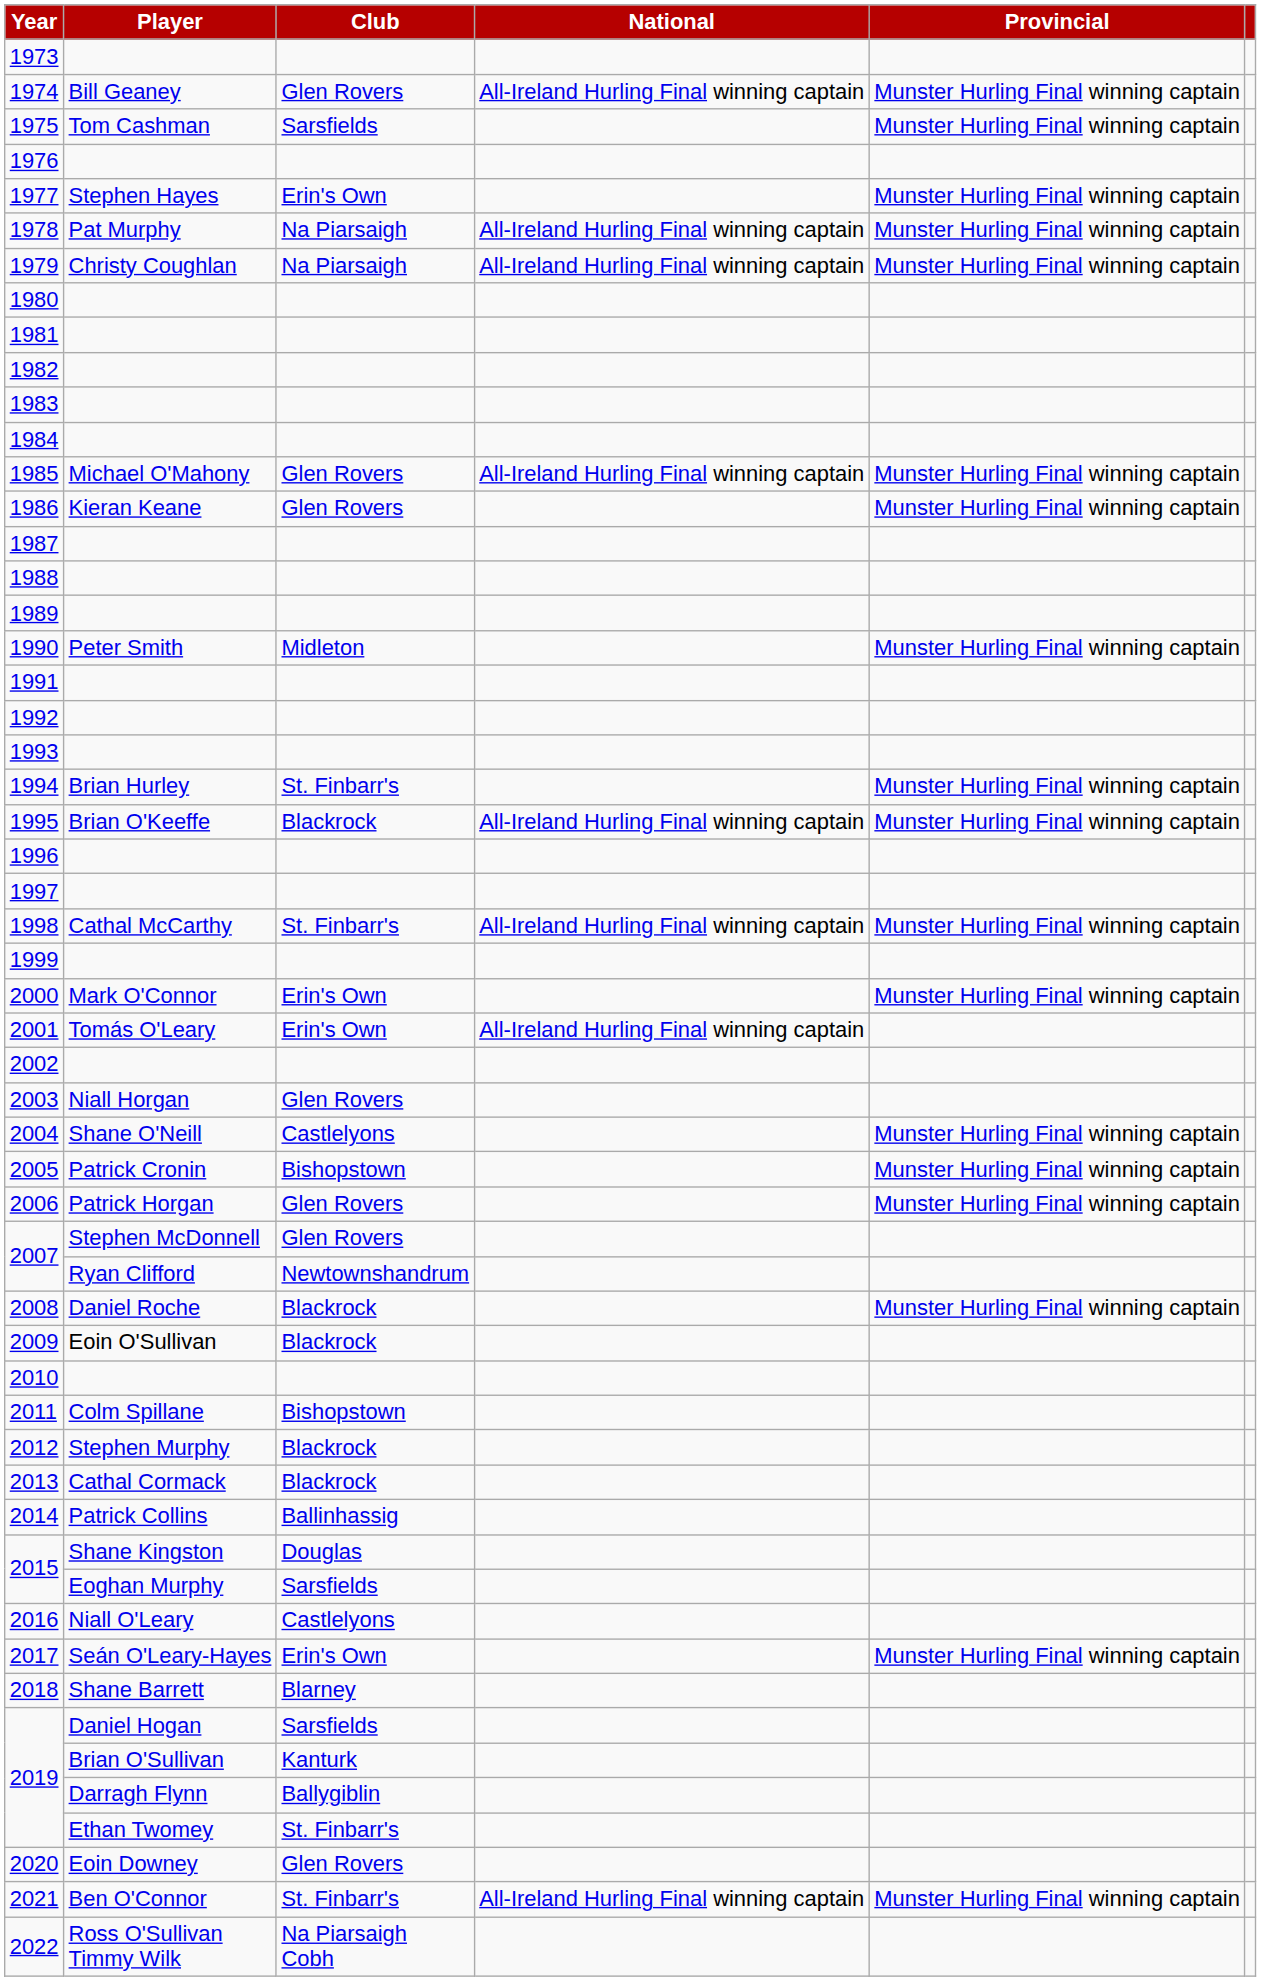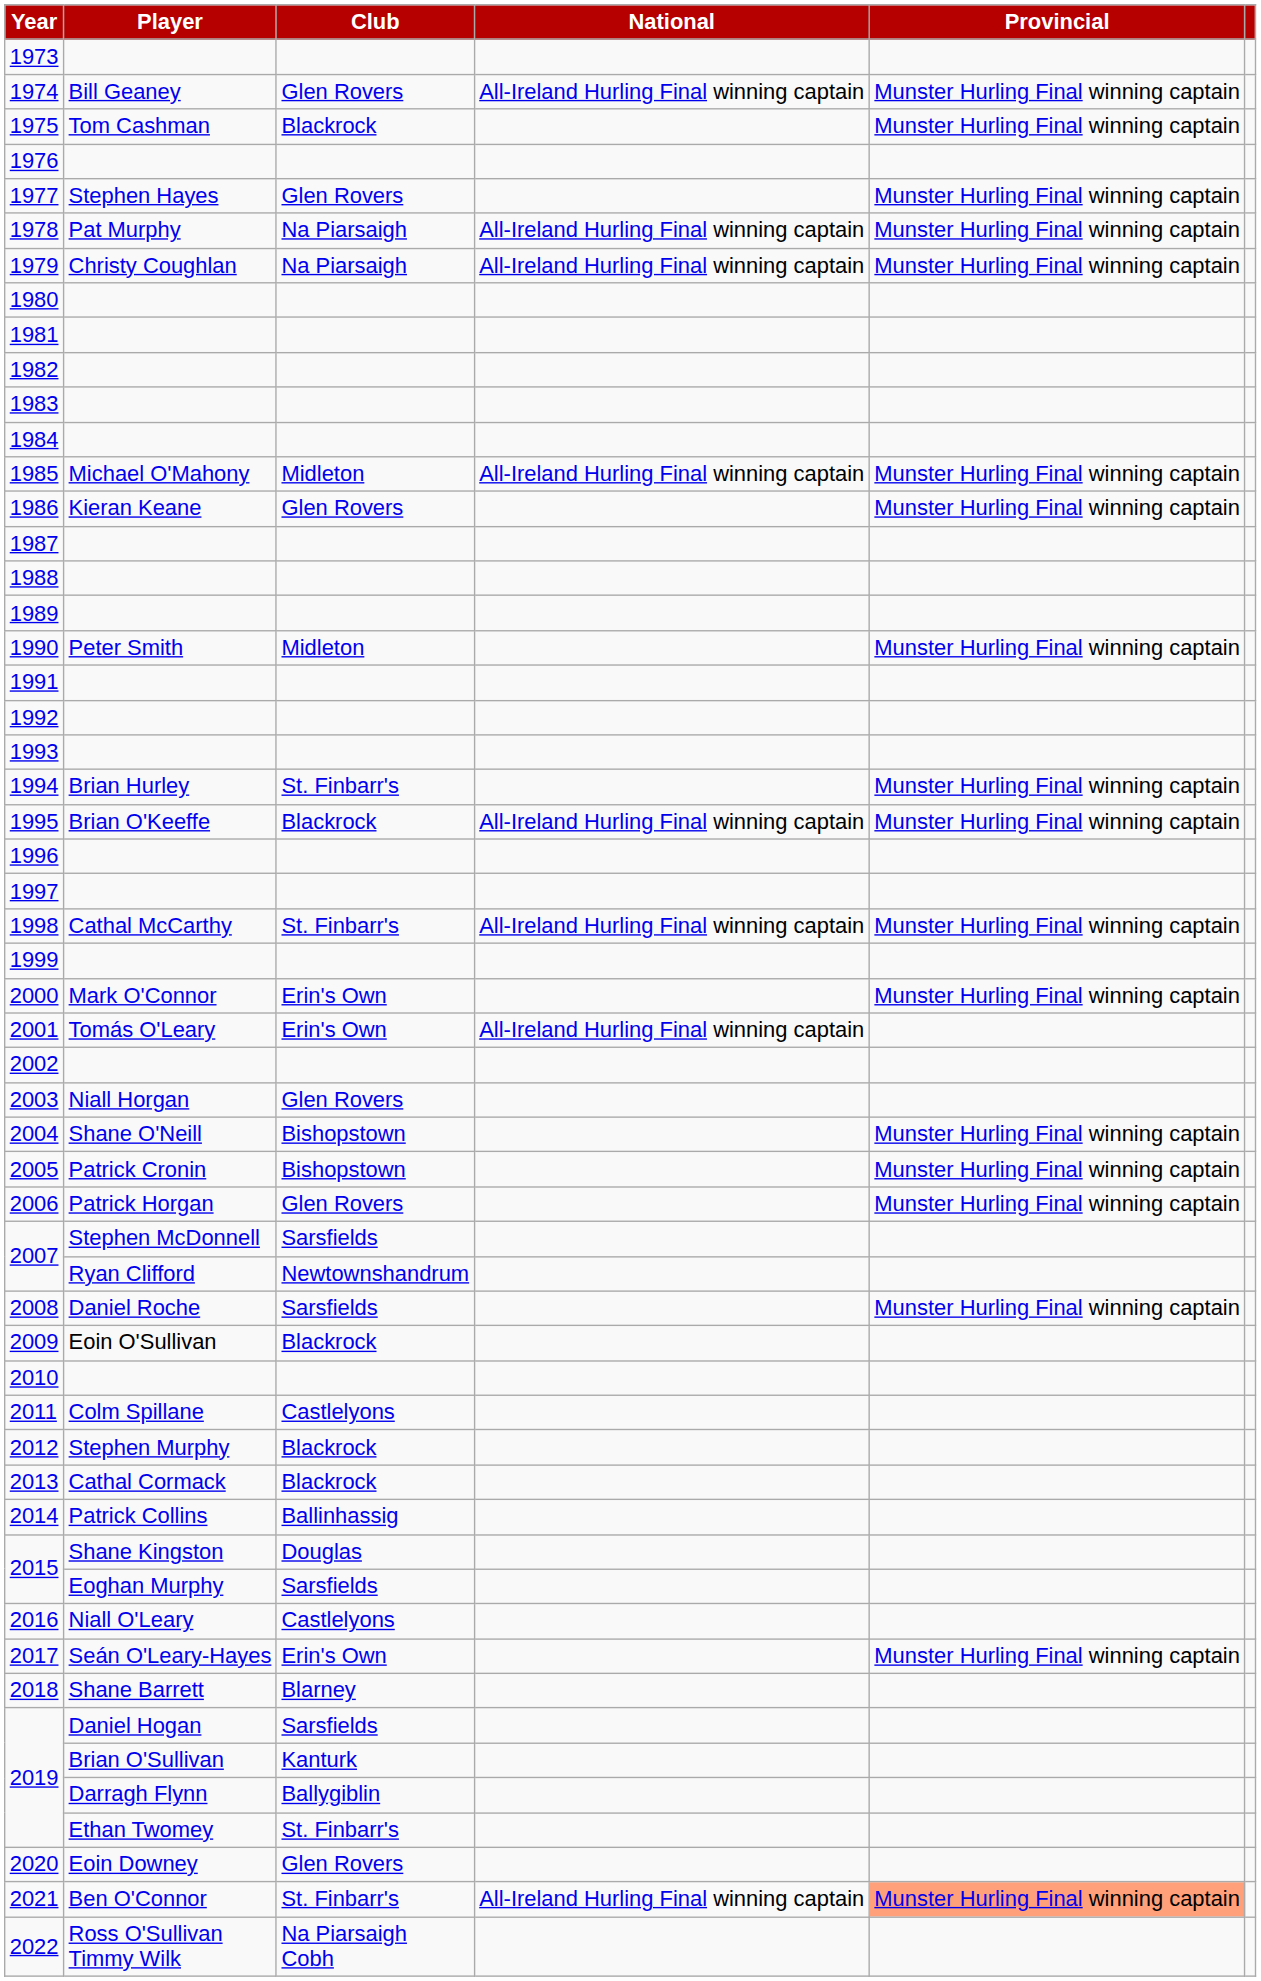(330, 126) Sarsfields -> (329, 126) Blackrock
(334, 195) Erin's Own -> (342, 195) Glen Rovers
(342, 473) Glen Rovers -> (323, 473) Midleton
(338, 1134) Castlelyons -> (344, 1134) Bishopstown
(342, 1238) Glen Rovers -> (330, 1238) Sarsfields
(329, 1308) Blackrock -> (330, 1308) Sarsfields
(344, 1412) Bishopstown -> (338, 1412) Castlelyons
(1057, 1899) no background -> (1057, 1899) lightsalmon background
